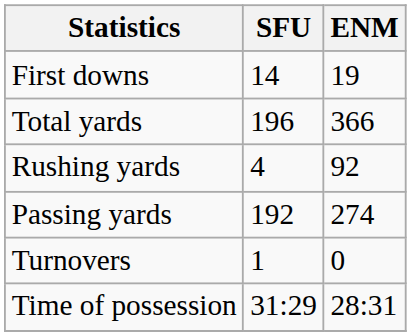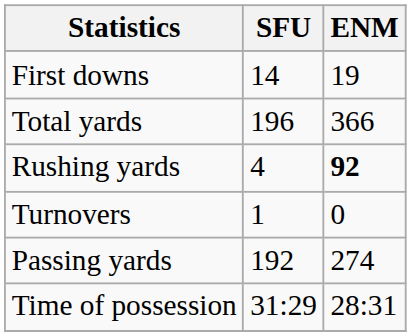(345, 167) normal -> (345, 167) bold
rows swapped: (92, 213) <-> (71, 260)
